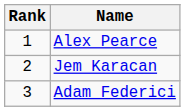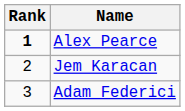(27, 43) normal -> (27, 43) bold
